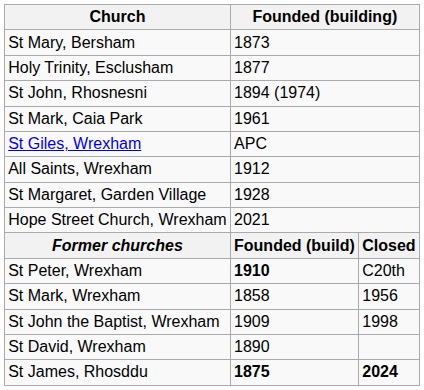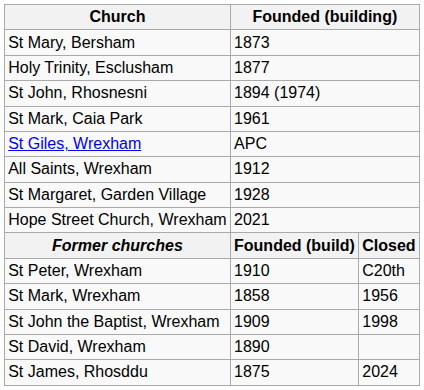(252, 270) bold -> (252, 270) normal
(252, 372) bold -> (252, 372) normal
(380, 372) bold -> (380, 372) normal
